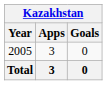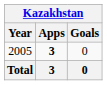(52, 51) normal -> (52, 51) bold
